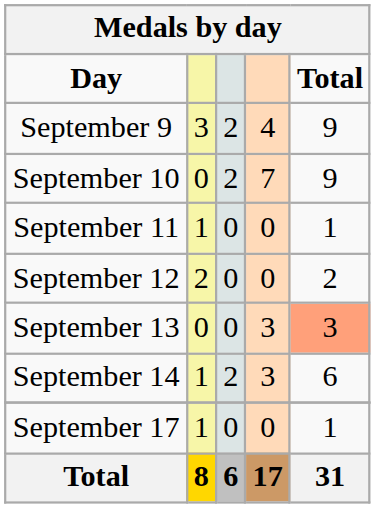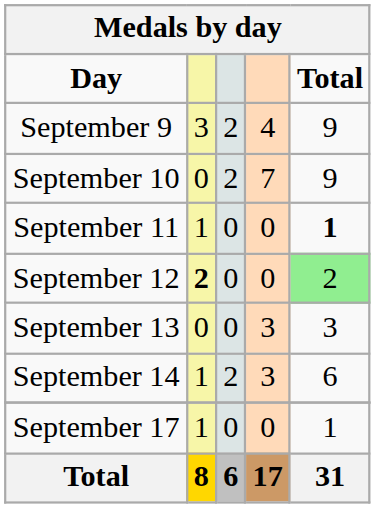(330, 227) normal -> (330, 227) bold
(201, 277) normal -> (201, 277) bold
(330, 277) no background -> (330, 277) lightgreen background
(330, 327) lightsalmon background -> (330, 327) no background
